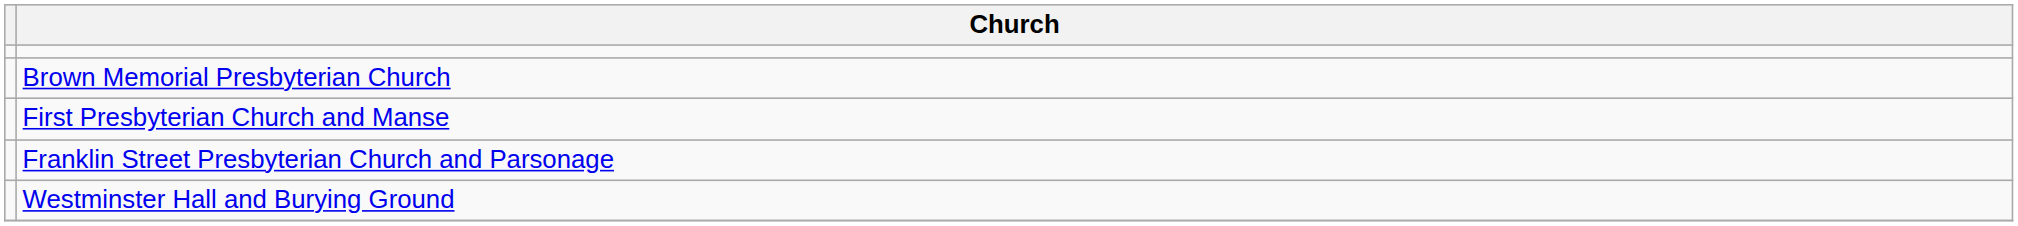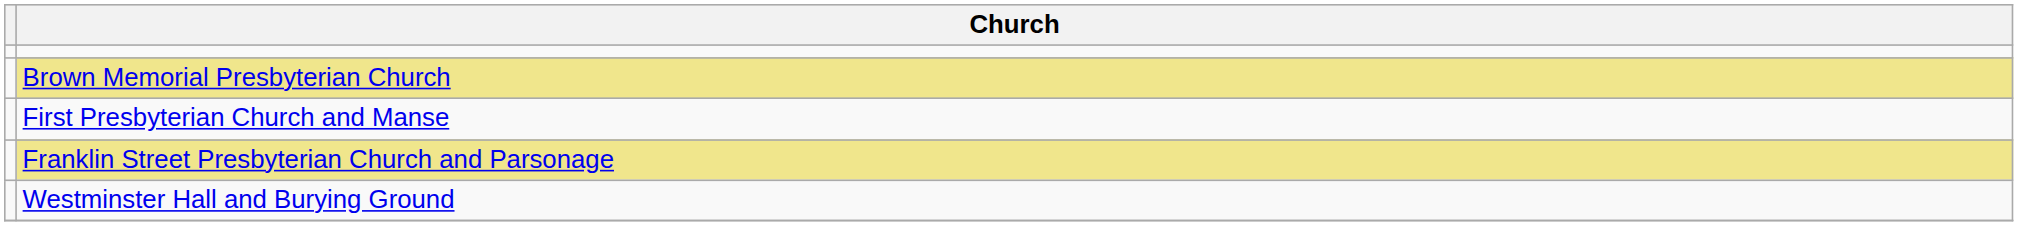(237, 77) no background -> (237, 77) khaki background
(318, 159) no background -> (318, 159) khaki background
